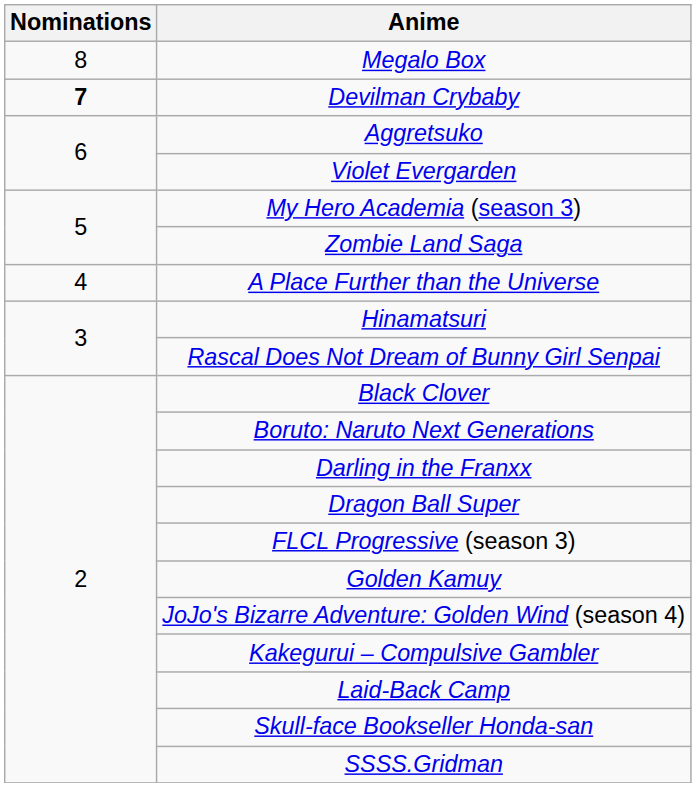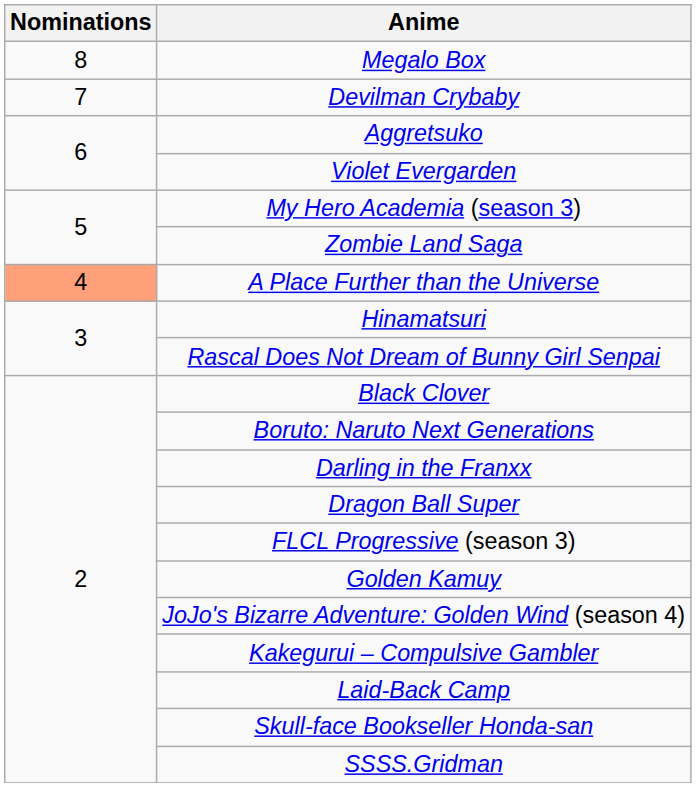(81, 97) bold -> (81, 97) normal
(81, 282) no background -> (81, 282) lightsalmon background
